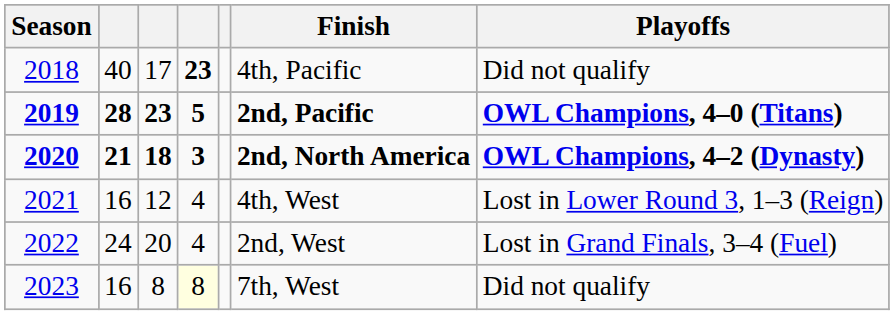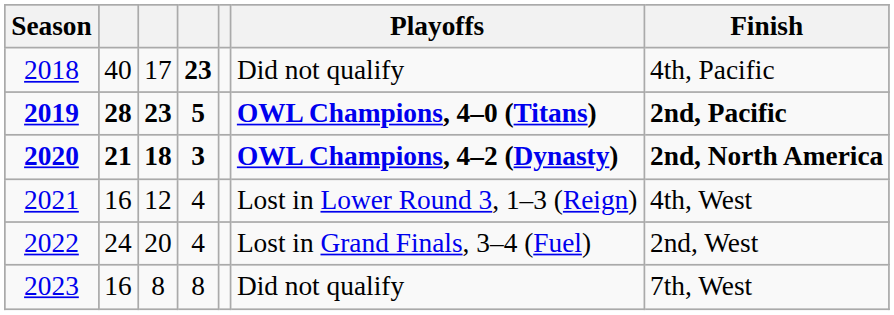columns swapped: (354, 26) <-> (683, 26)
(198, 286) lightyellow background -> (198, 286) no background
